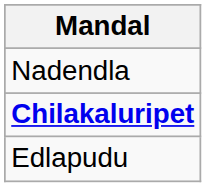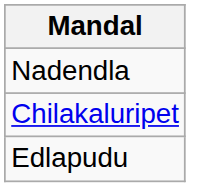(103, 114) bold -> (95, 114) normal
